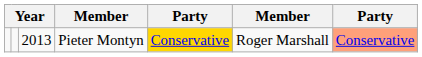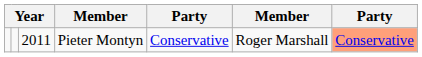(36, 39) 2013 -> (36, 39) 2011
(190, 39) gold background -> (189, 39) no background
